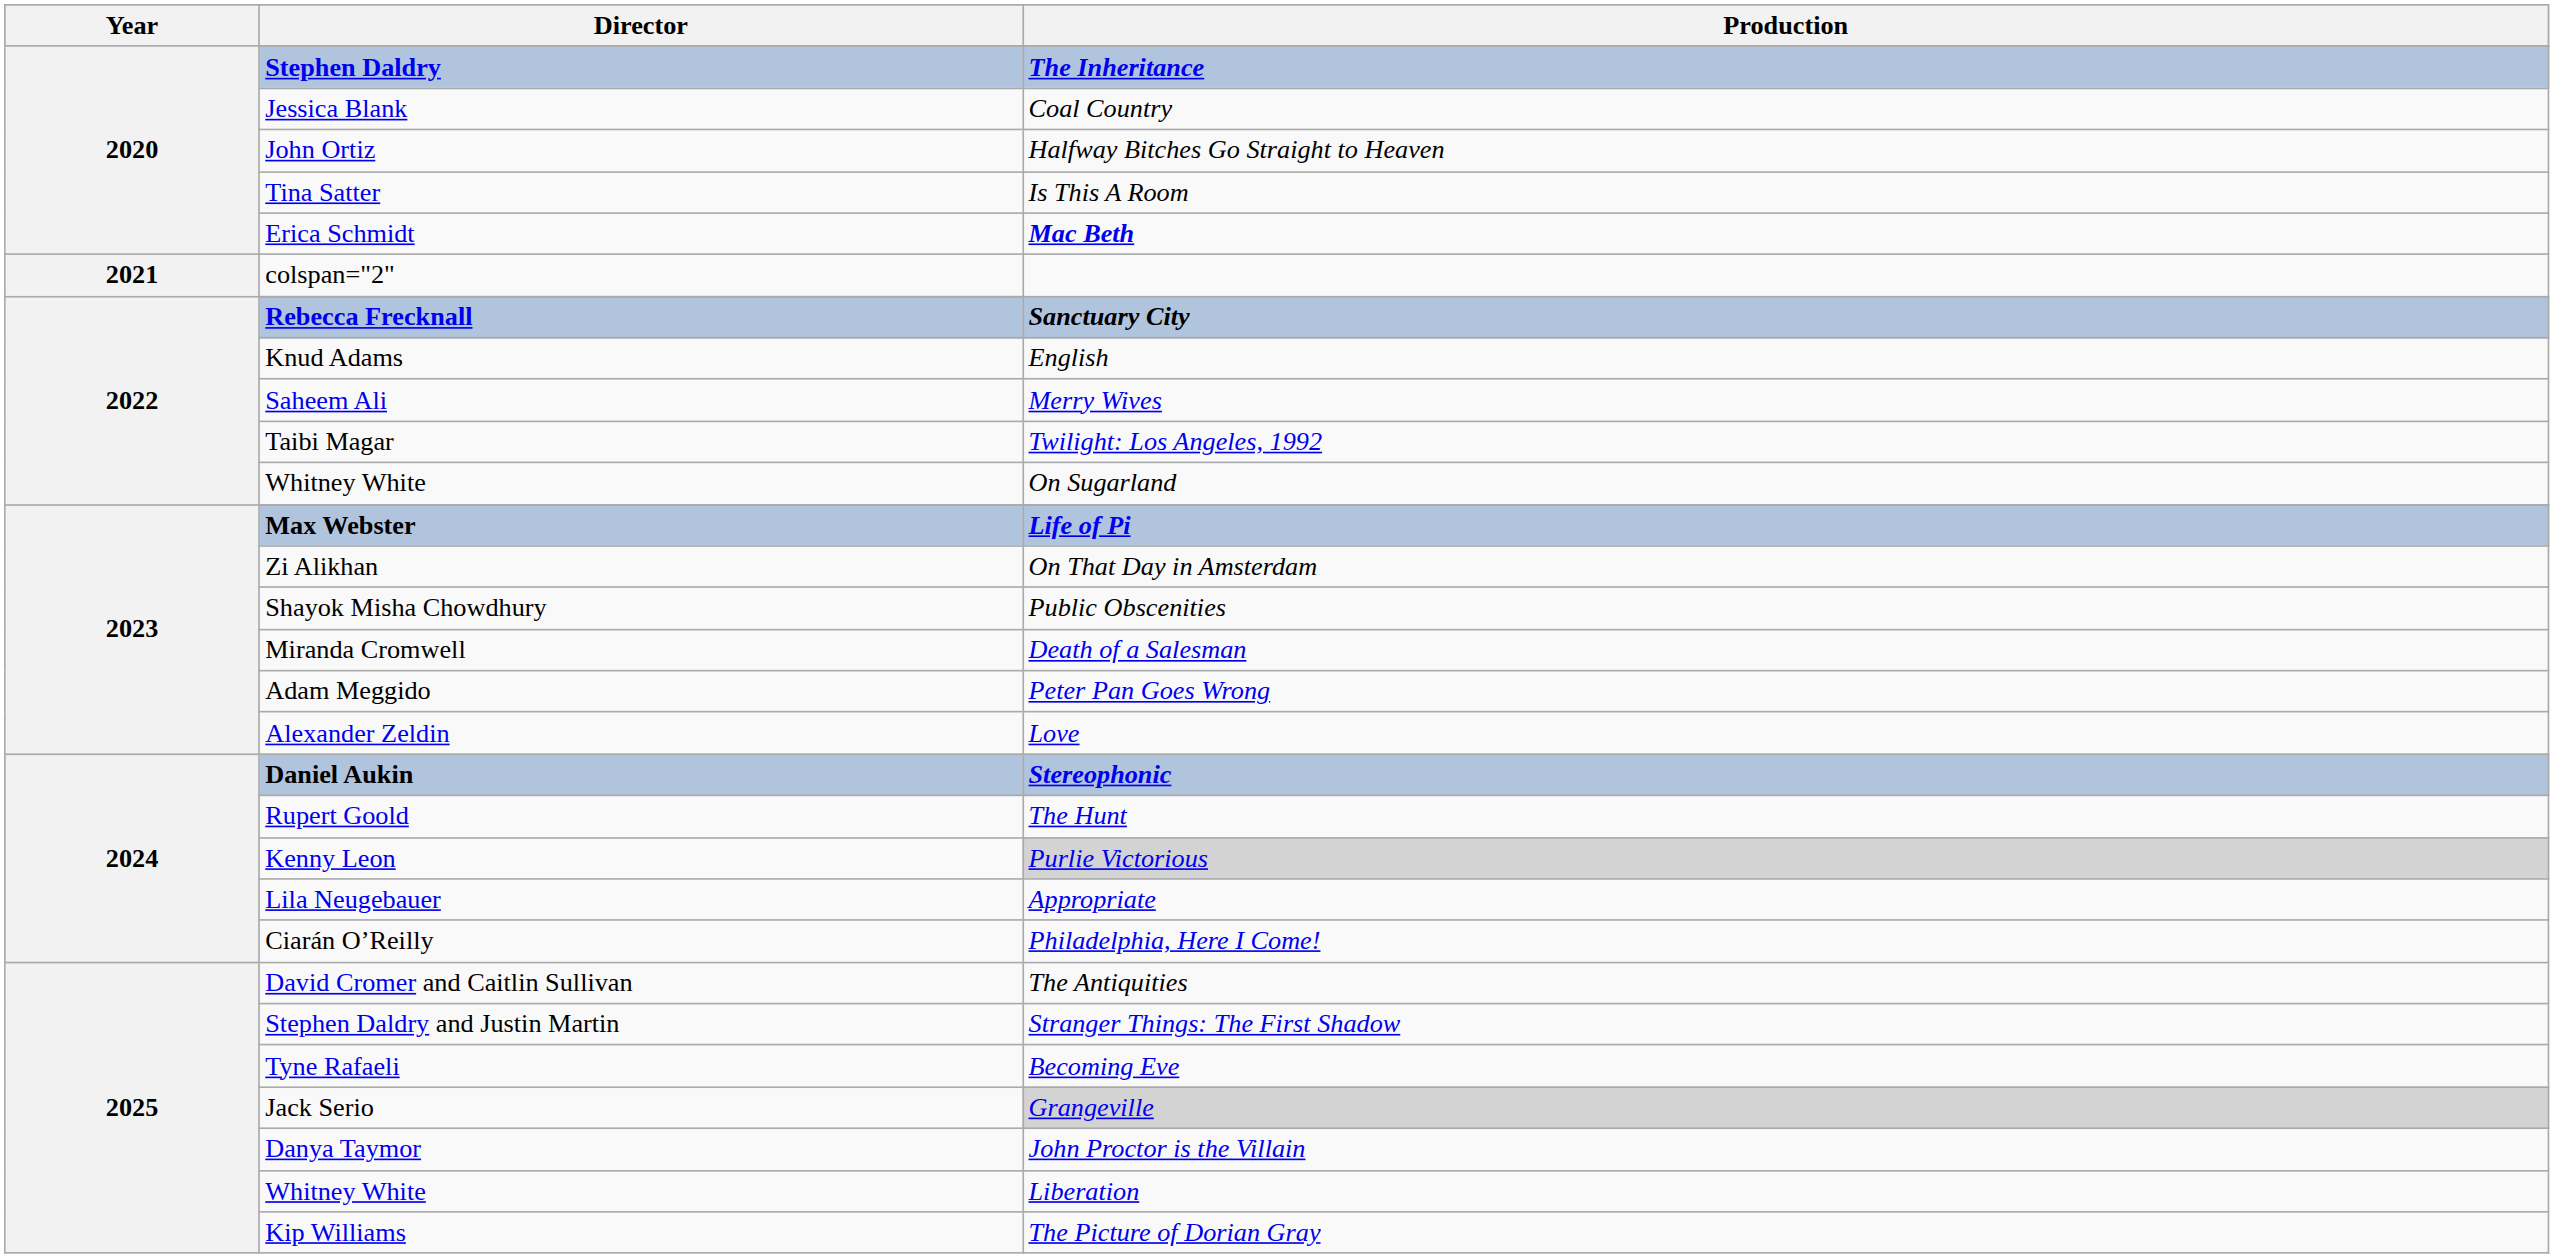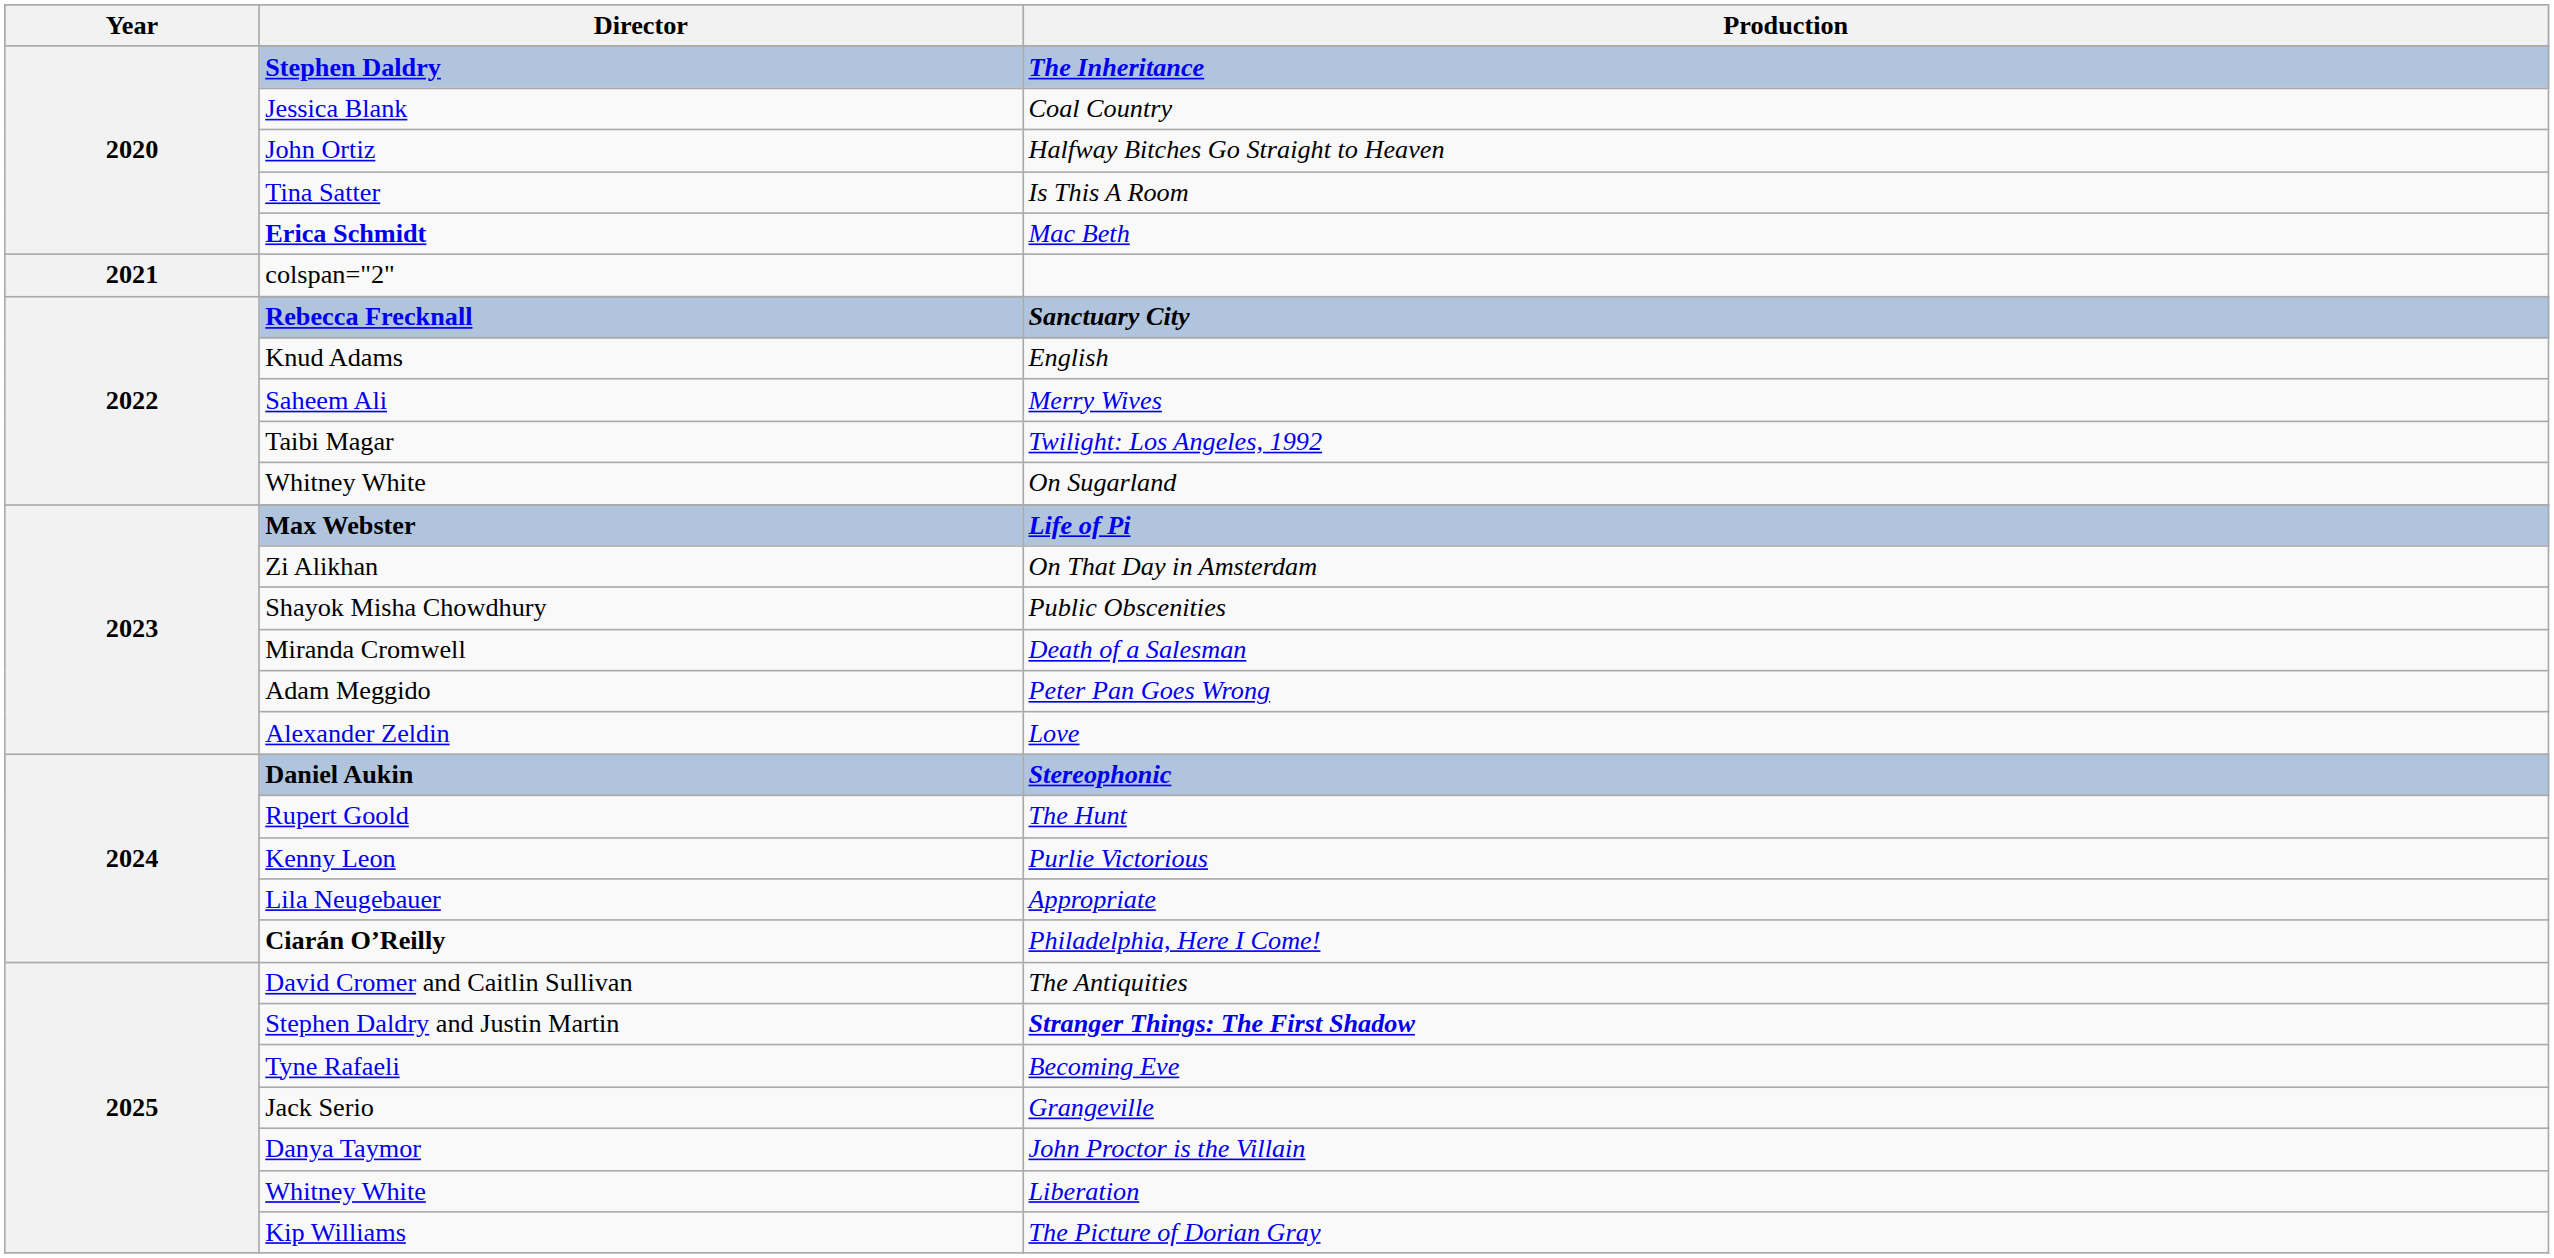(340, 233) normal -> (346, 233) bold
(1081, 233) bold -> (1079, 233) normal
(1118, 857) lightgrey background -> (1118, 857) no background
(349, 940) normal -> (355, 940) bold
(1214, 1024) normal -> (1222, 1024) bold
(1091, 1107) lightgrey background -> (1091, 1107) no background
